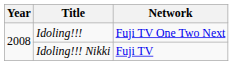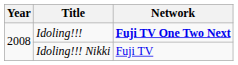(171, 32) normal -> (173, 32) bold
